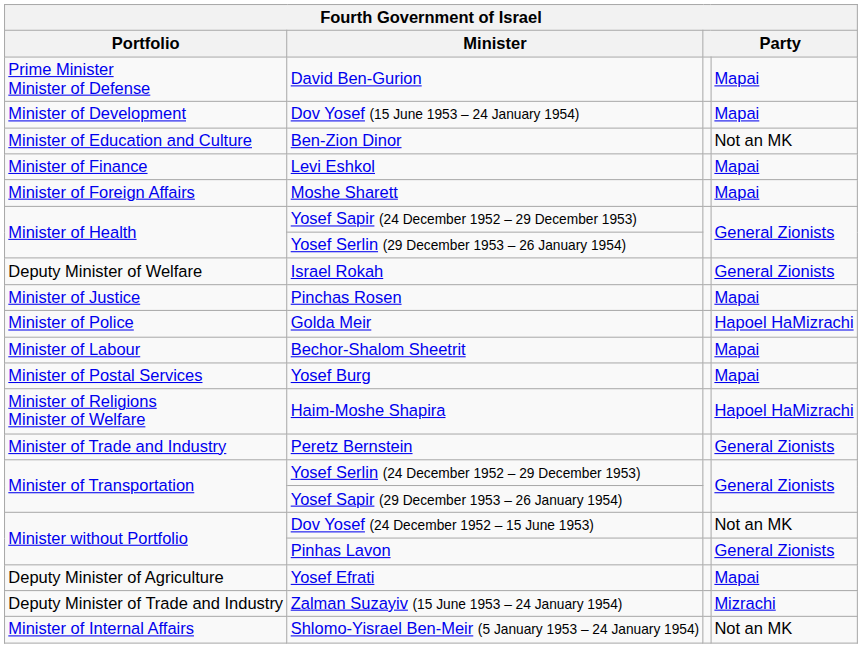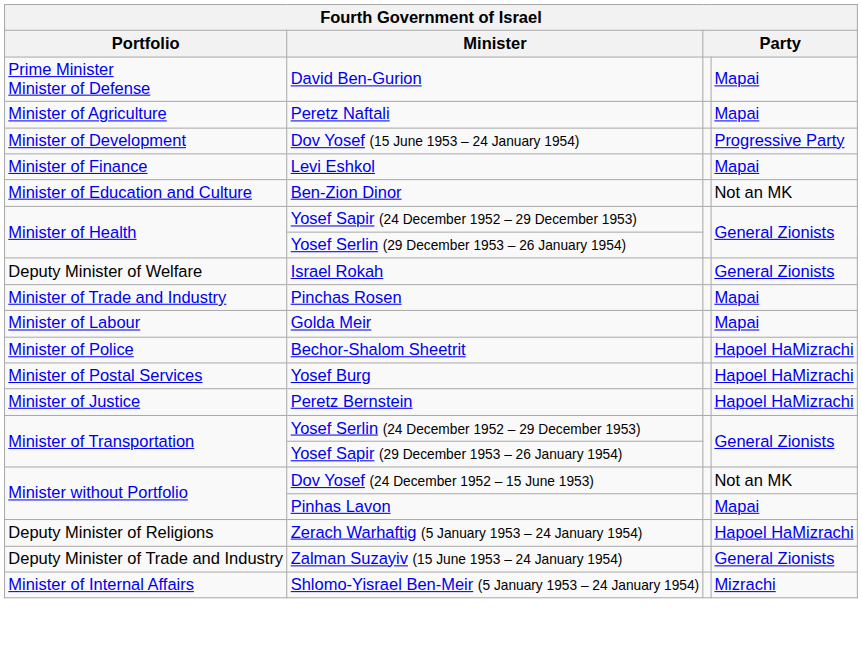+ row: (340, 114)
(737, 114) Mapai -> (779, 140) Progressive Party
rows swapped: (346, 140) <-> (333, 166)
- row: (344, 192)
(74, 297) Minister of Justice -> (117, 297) Minister of Trade and Industry
(71, 323) Minister of Police -> (74, 323) Minister of Labour
(784, 323) Hapoel HaMizrachi -> (737, 323) Mapai
(74, 349) Minister of Labour -> (71, 349) Minister of Police
(737, 349) Mapai -> (784, 349) Hapoel HaMizrachi
(737, 375) Mapai -> (784, 375) Hapoel HaMizrachi
- row: (368, 411)
(117, 446) Minister of Trade and Industry -> (74, 402) Minister of Justice
(774, 446) General Zionists -> (784, 402) Hapoel HaMizrachi
(774, 551) General Zionists -> (737, 506) Mapai
- row: (333, 577)
+ row: (467, 532)
(745, 603) Mizrachi -> (774, 558) General Zionists
(753, 629) Not an MK -> (745, 584) Mizrachi
